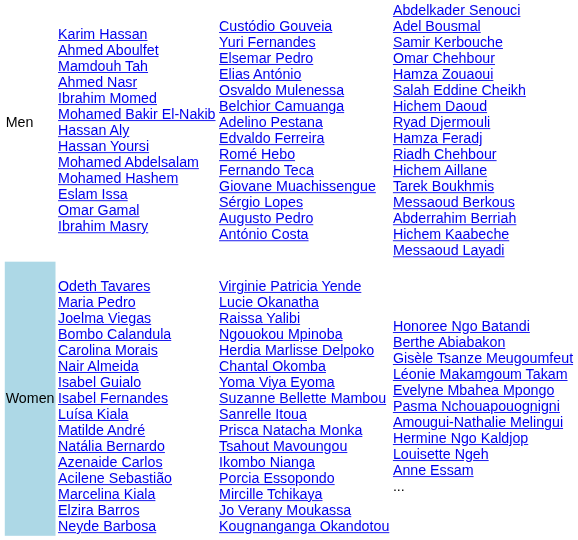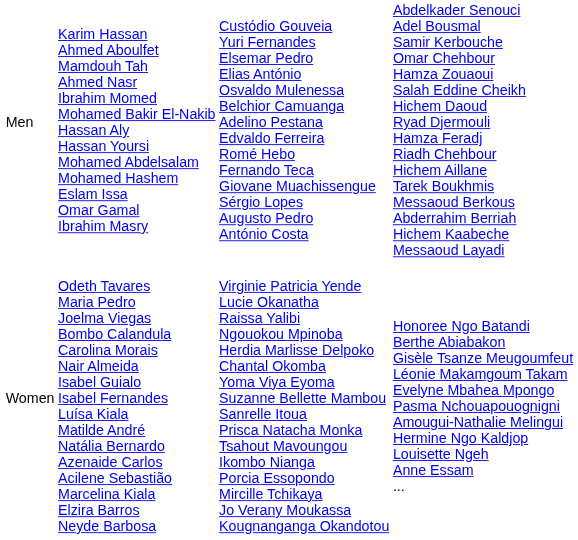(30, 398) lightblue background -> (30, 398) no background
